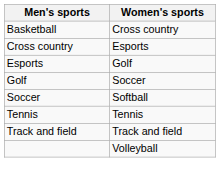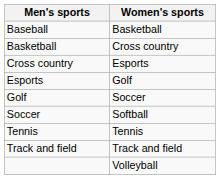+ row: (27, 30)
